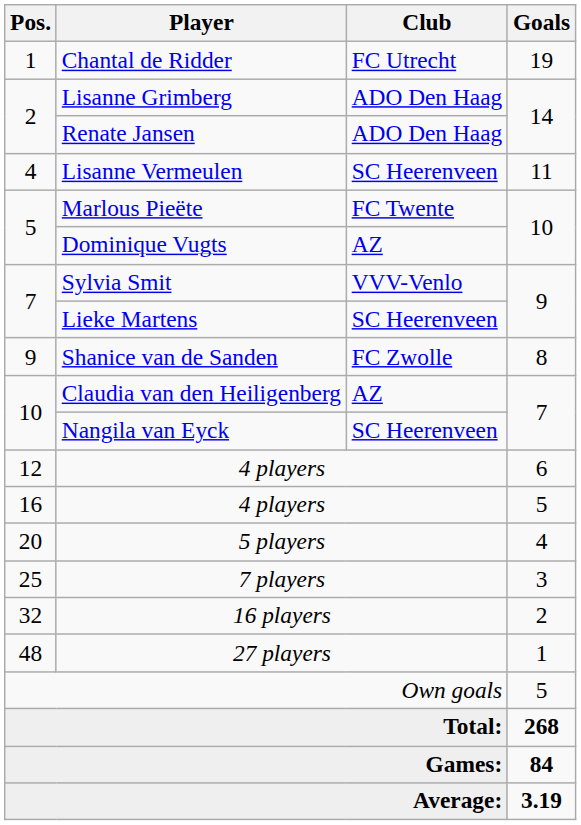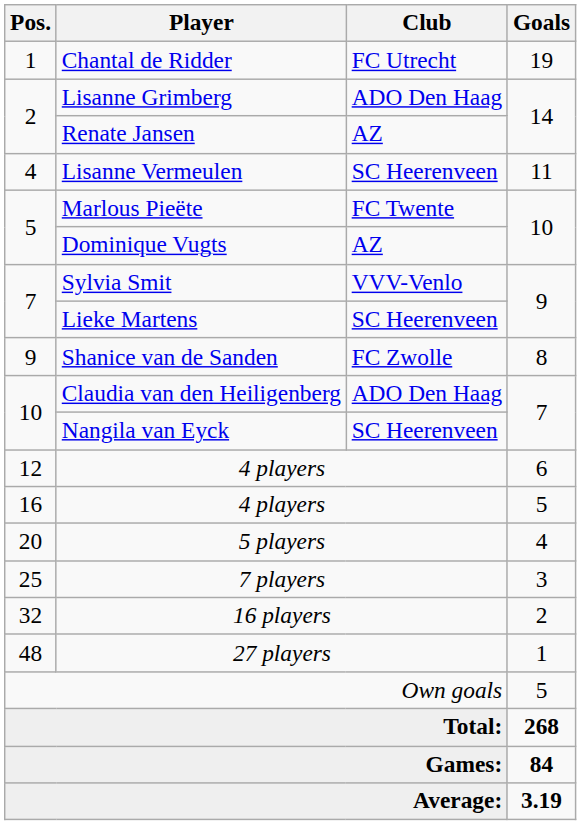(427, 134) ADO Den Haag -> (367, 134) AZ
(367, 393) AZ -> (427, 393) ADO Den Haag
